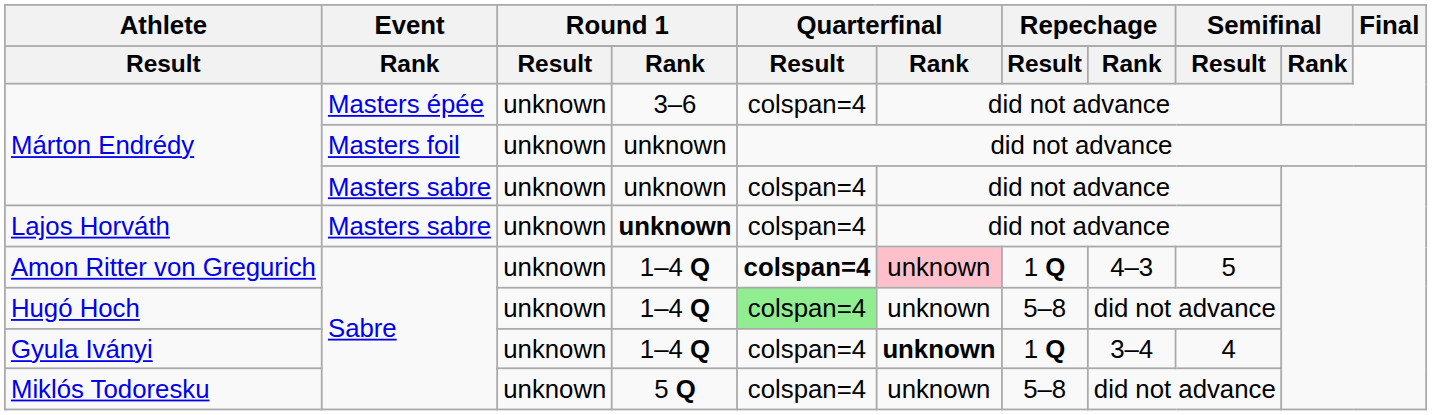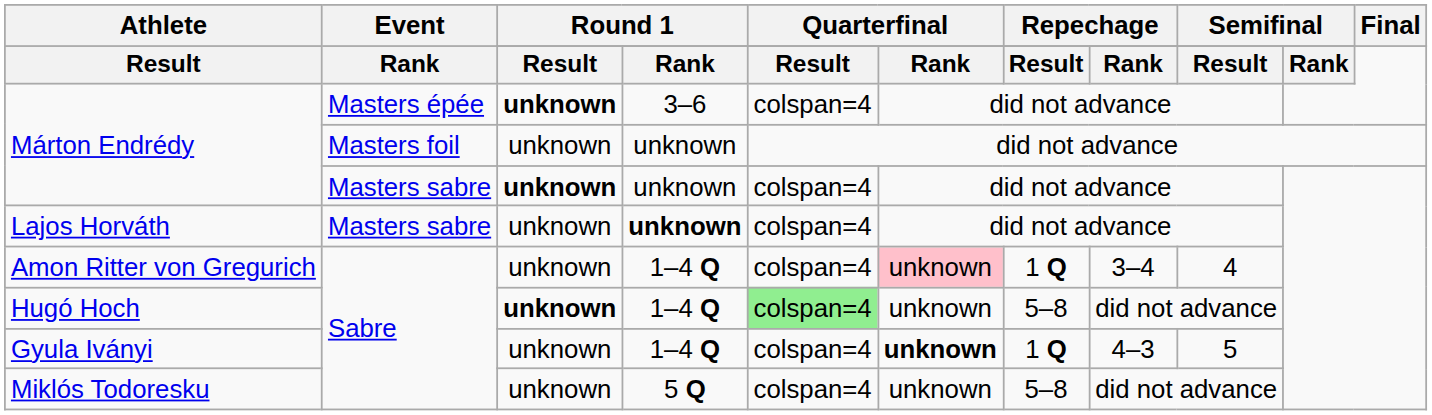(555, 105) normal -> (560, 105) bold
(555, 186) normal -> (560, 186) bold
(807, 268) bold -> (813, 268) normal
(1132, 268) 4–3 -> (1133, 268) 3–4
(1229, 268) 5 -> (1230, 268) 4
(555, 308) normal -> (560, 308) bold
(1132, 349) 3–4 -> (1133, 349) 4–3
(1229, 349) 4 -> (1230, 349) 5
